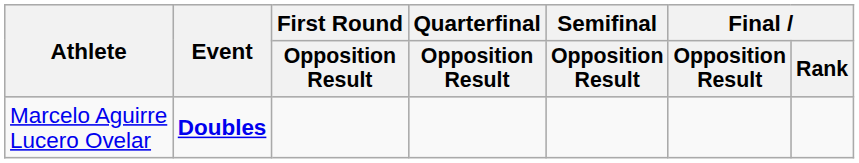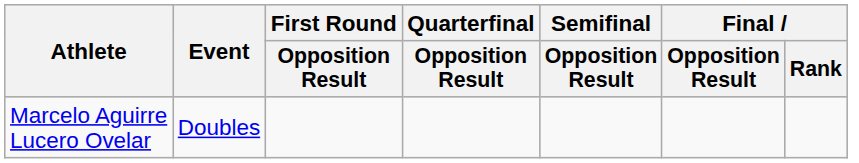(222, 128) bold -> (219, 128) normal
